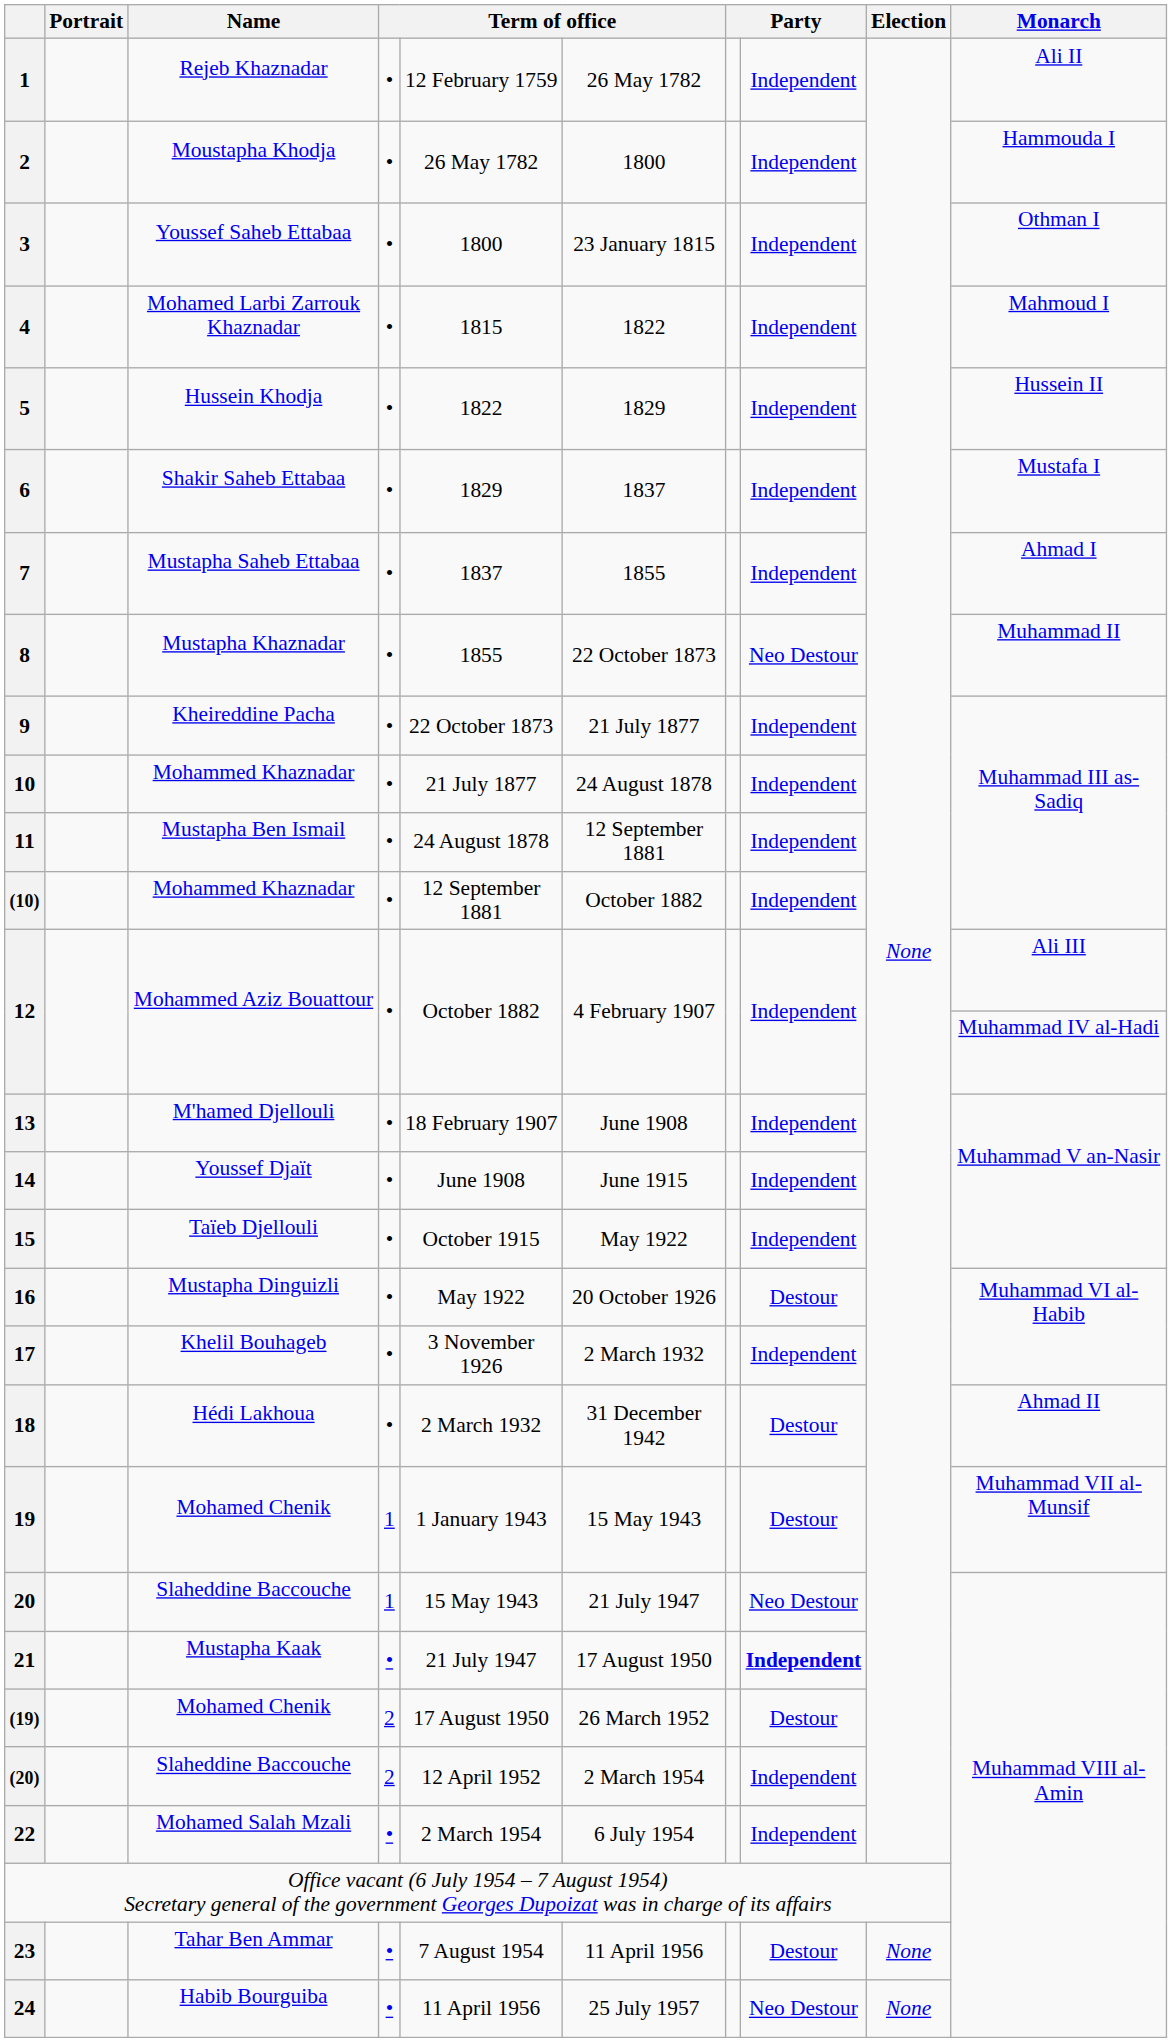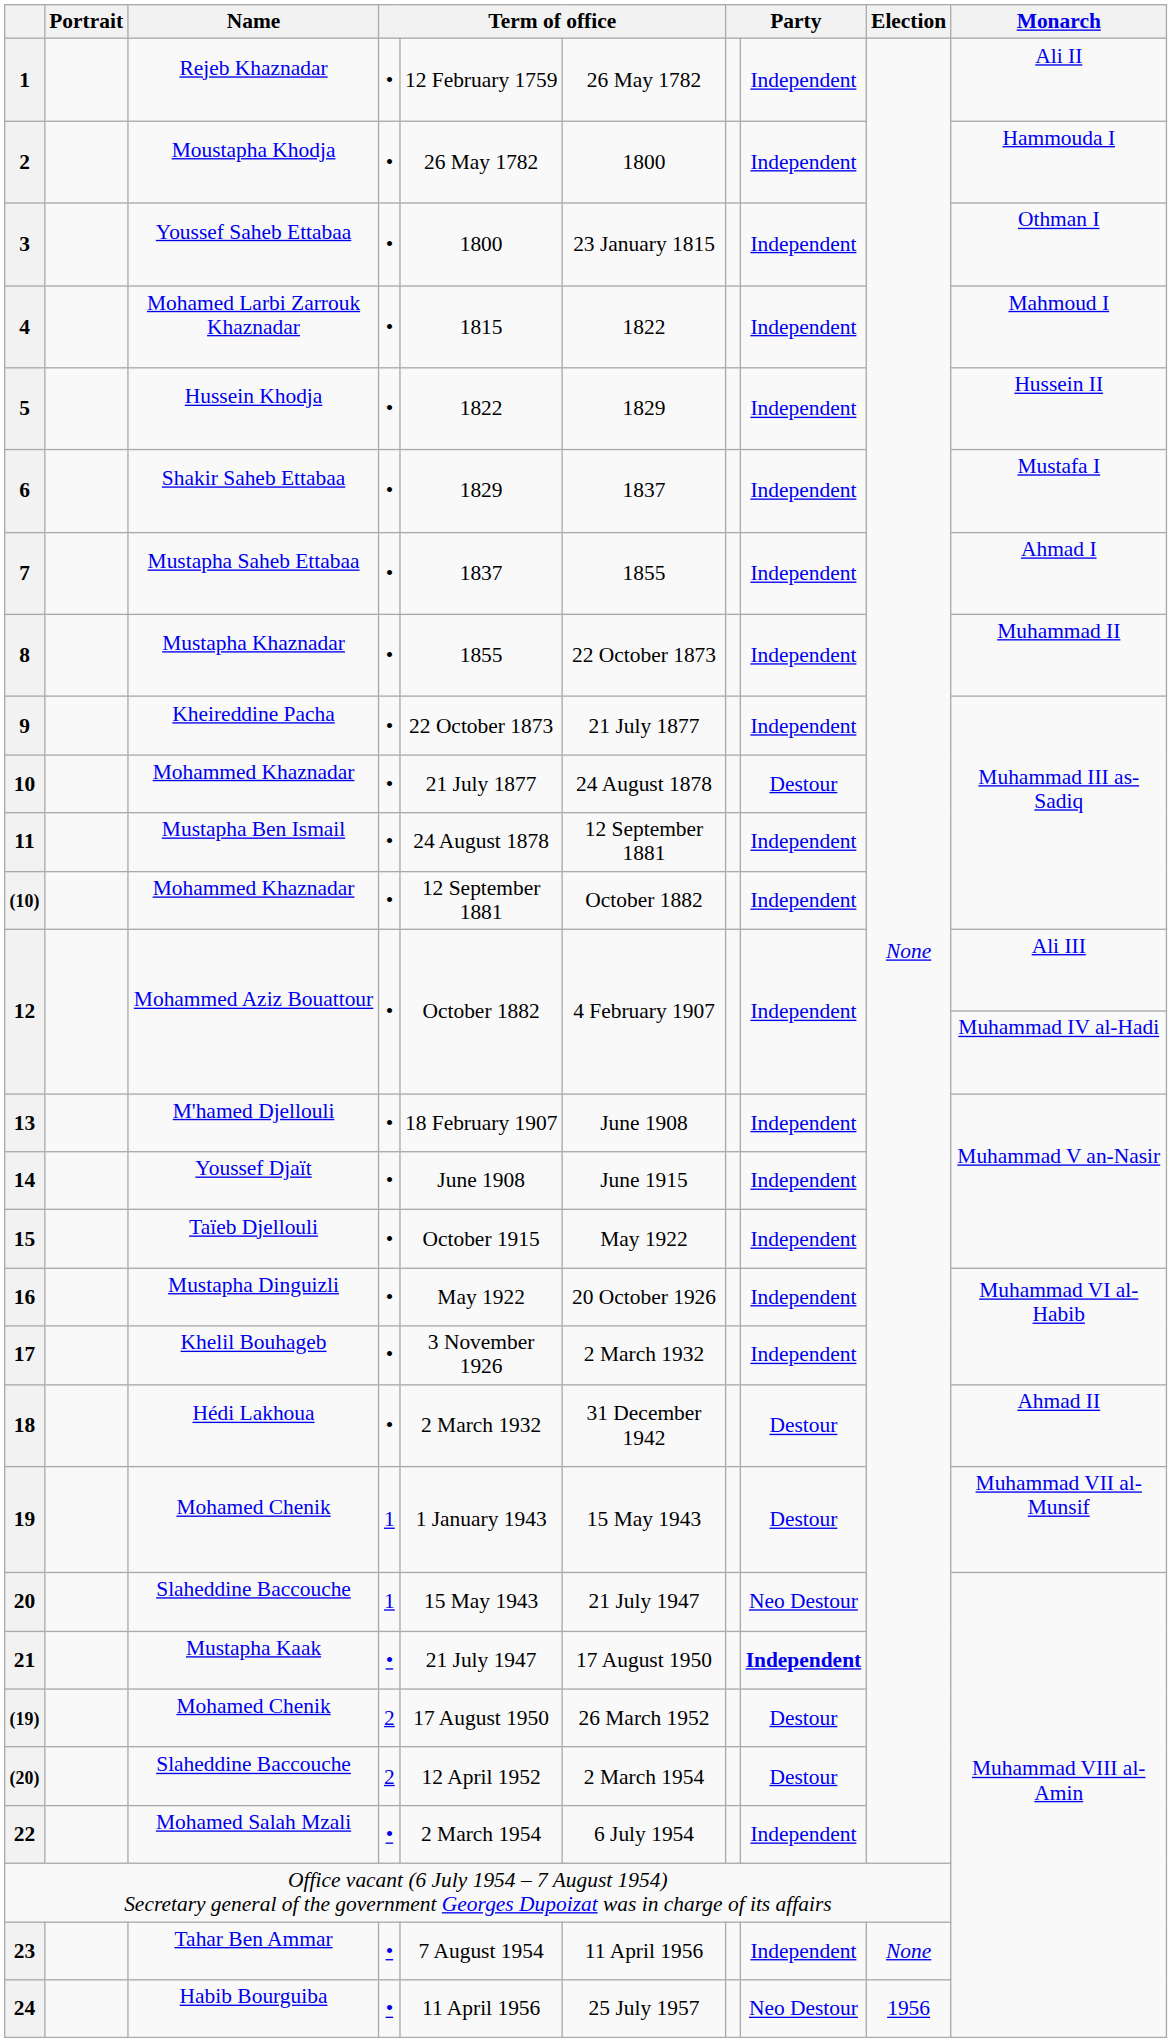(803, 655) Neo Destour -> (803, 655) Independent
(803, 783) Independent -> (803, 783) Destour
(803, 1296) Destour -> (803, 1296) Independent
(803, 1776) Independent -> (803, 1776) Destour
(803, 1950) Destour -> (803, 1950) Independent
(909, 2008) None -> (909, 2008) 1956
